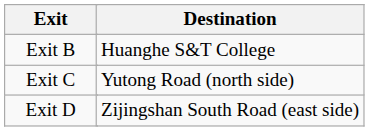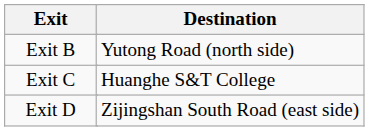(188, 49) Huanghe S&T College -> (198, 49) Yutong Road (north side)
(198, 79) Yutong Road (north side) -> (188, 79) Huanghe S&T College
